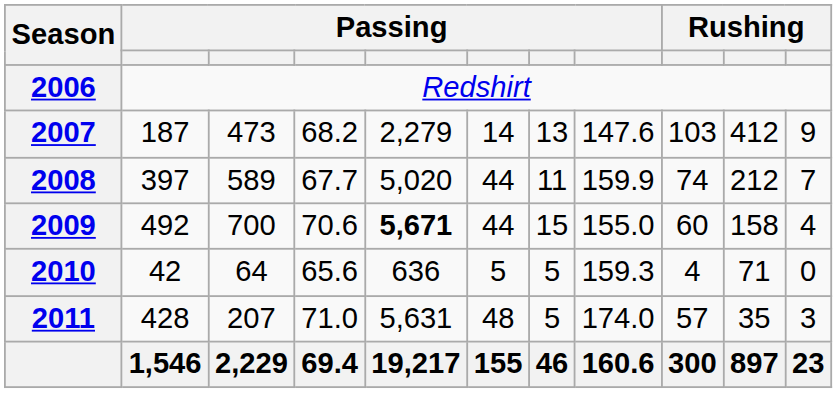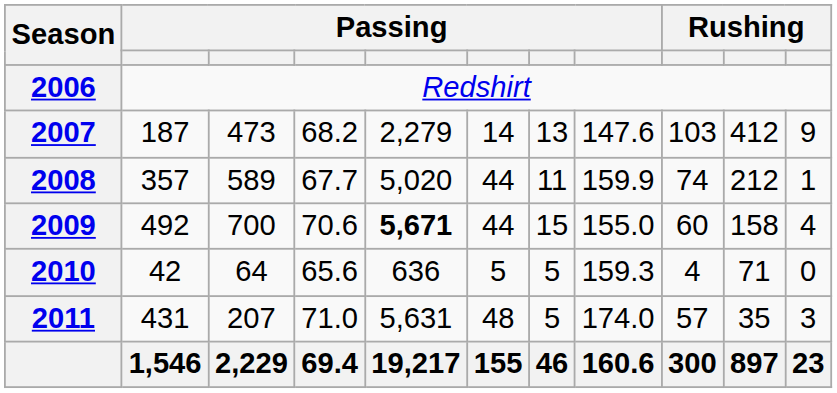(165, 179) 397 -> (165, 179) 357
(808, 179) 7 -> (808, 179) 1
(165, 318) 428 -> (165, 318) 431
